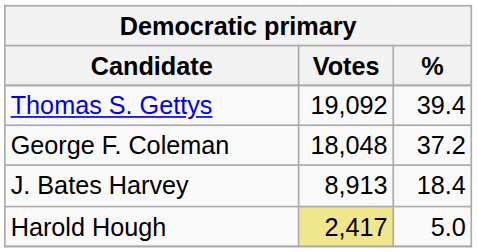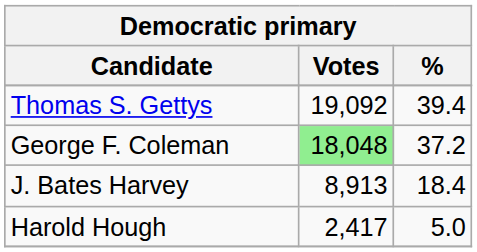(349, 146) no background -> (349, 146) lightgreen background
(356, 226) khaki background -> (356, 226) no background
